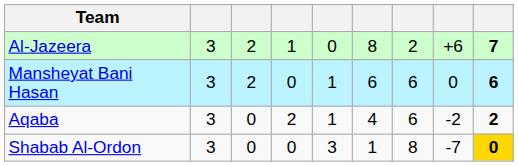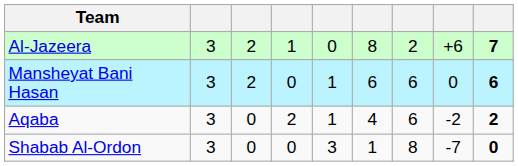(493, 147) gold background -> (493, 147) no background
